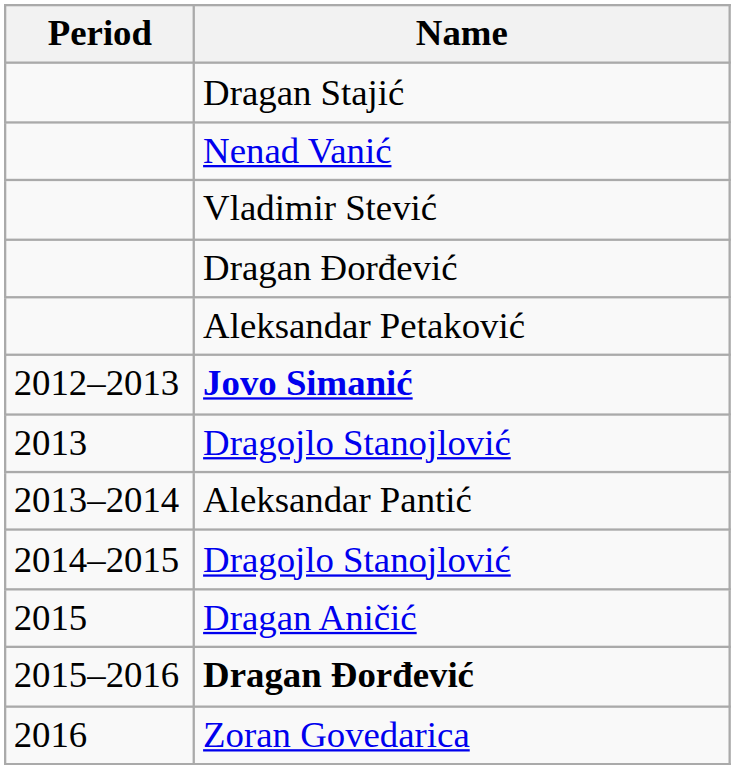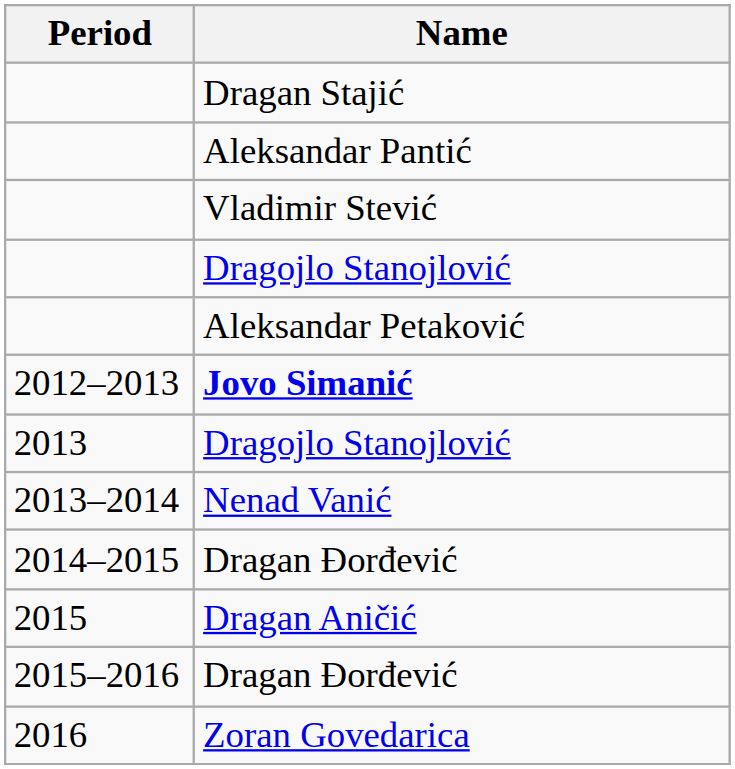(297, 150) Nenad Vanić -> (337, 150) Aleksandar Pantić
(330, 267) Dragan Đorđević -> (357, 267) Dragojlo Stanojlović
(337, 500) Aleksandar Pantić -> (297, 500) Nenad Vanić
(357, 558) Dragojlo Stanojlović -> (330, 558) Dragan Đorđević
(339, 675) bold -> (330, 675) normal
